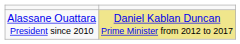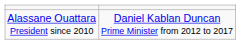(167, 24) khaki background -> (167, 24) no background
